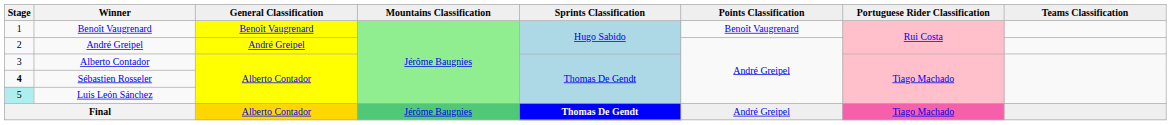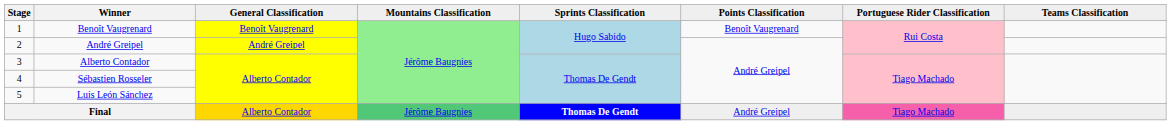(19, 79) bold -> (19, 79) normal
(19, 95) paleturquoise background -> (19, 95) no background
